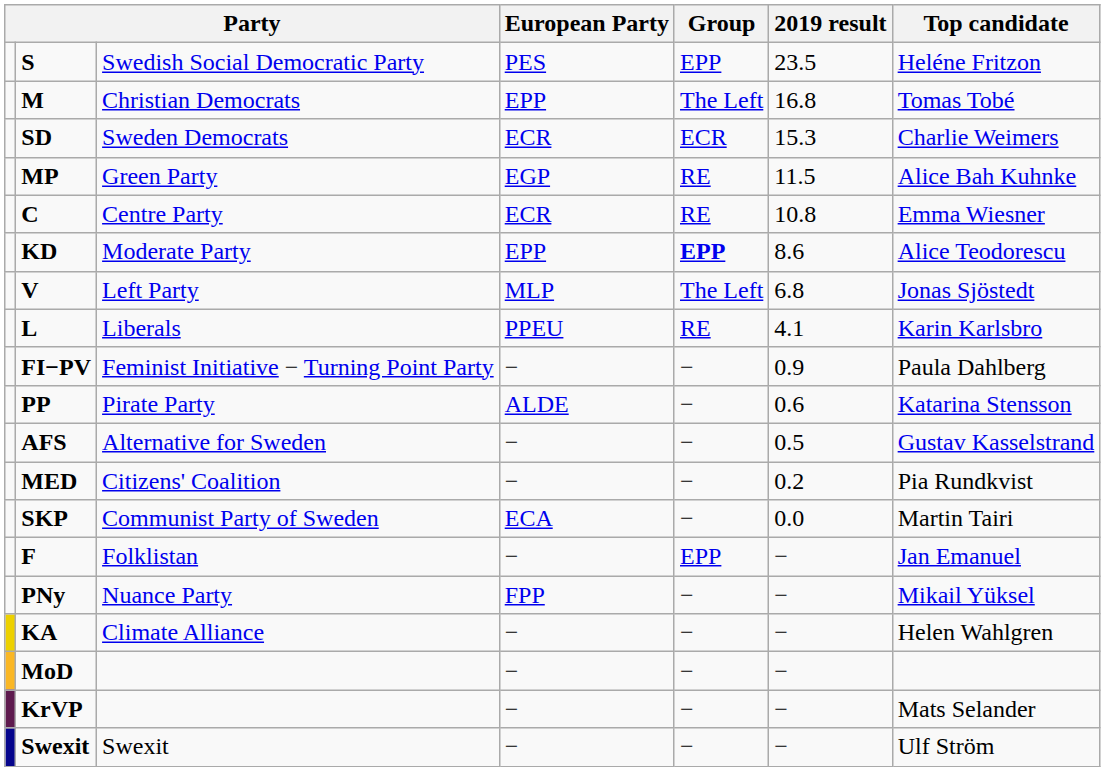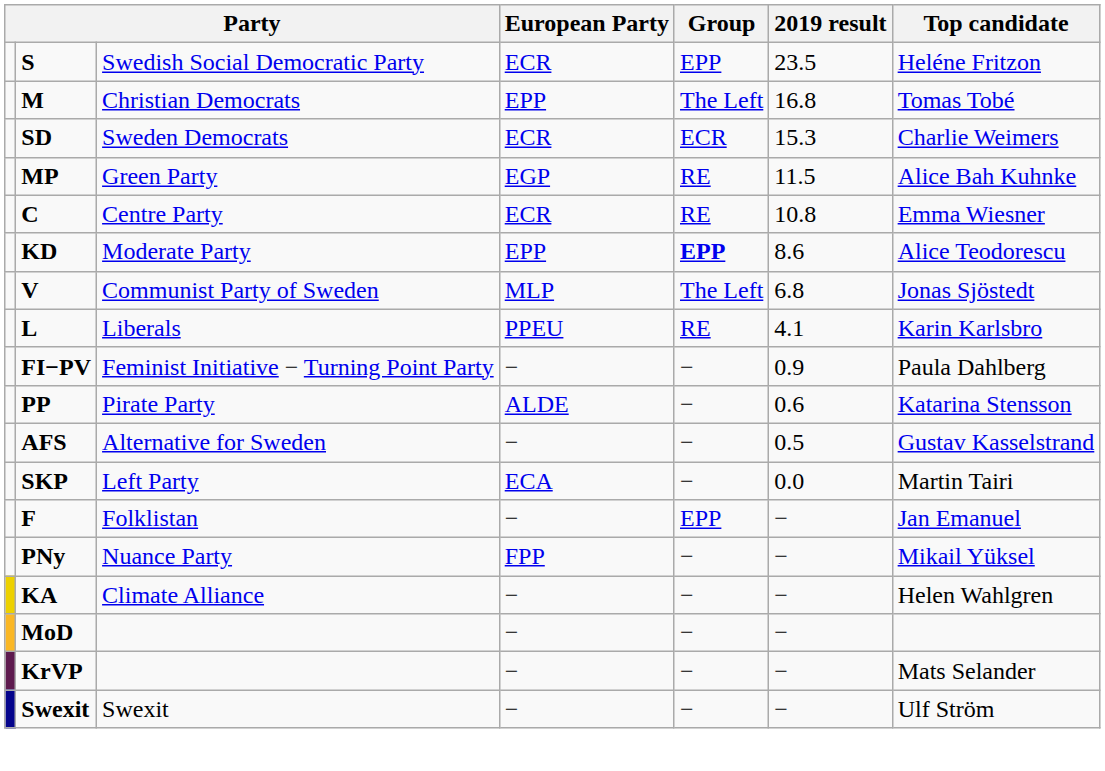(525, 61) PES -> (528, 61) ECR
(150, 289) Left Party -> (240, 289) Communist Party of Sweden
- row: (49, 480)
(240, 518) Communist Party of Sweden -> (150, 480) Left Party
